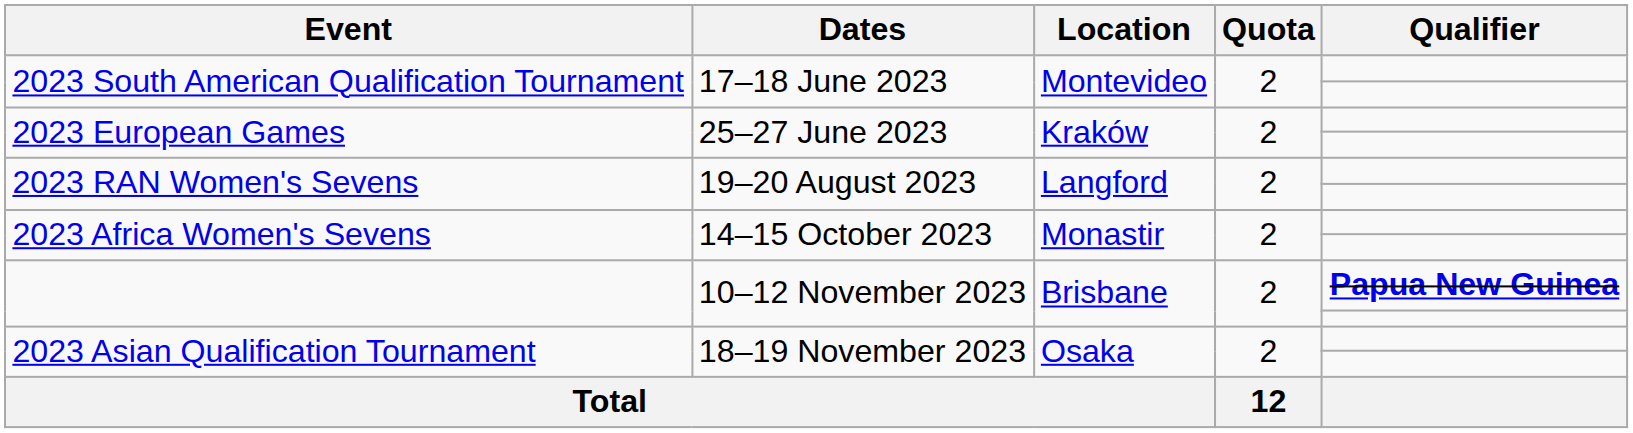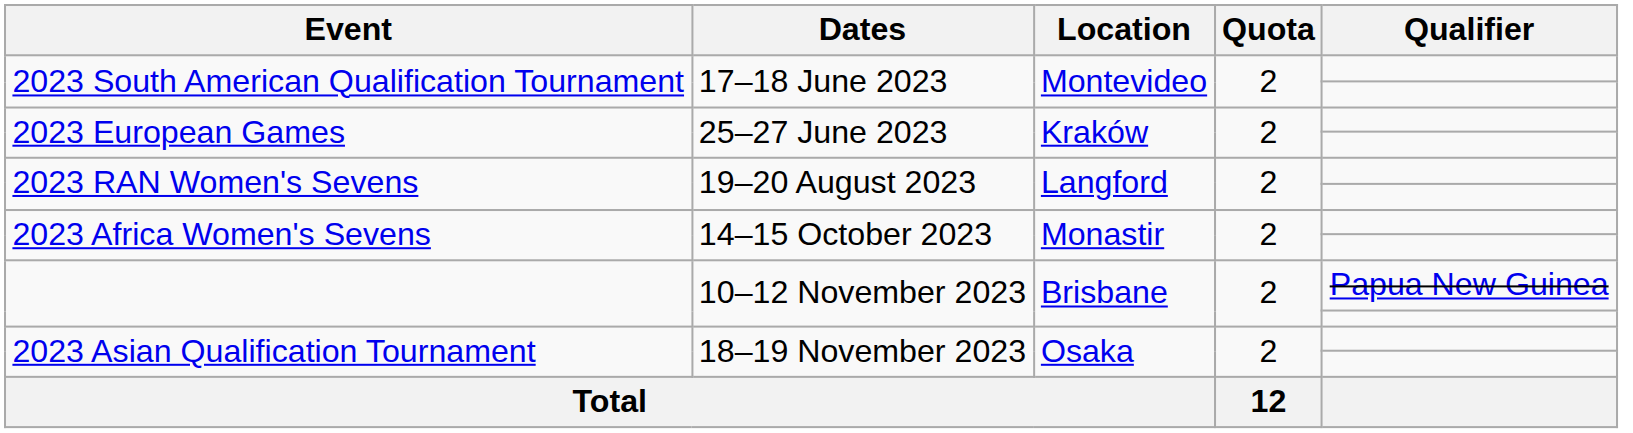(1474, 285) bold -> (1469, 285) normal
